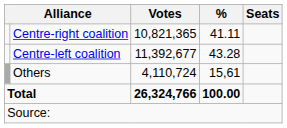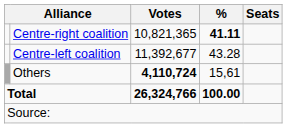(225, 34) normal -> (225, 34) bold
(169, 73) normal -> (169, 73) bold
